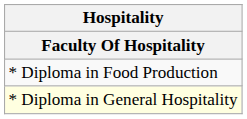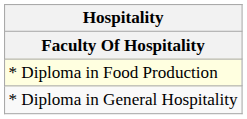(113, 72) no background -> (113, 72) lightyellow background
(123, 99) lightyellow background -> (123, 99) no background
